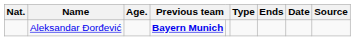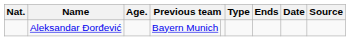(188, 28) bold -> (185, 28) normal
